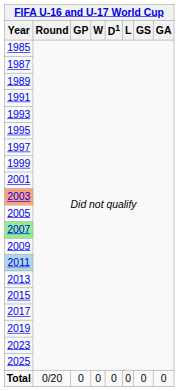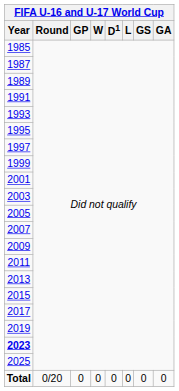(19, 196) lightsalmon background -> (19, 196) no background
(19, 229) lightgreen background -> (19, 229) no background
(19, 262) lightblue background -> (19, 262) no background
(19, 345) normal -> (19, 345) bold
